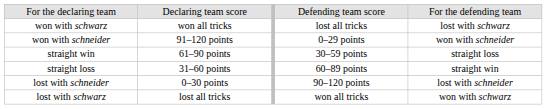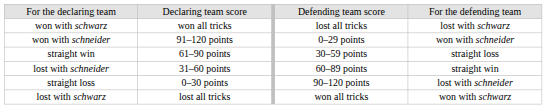(71, 68) straight loss -> (71, 68) lost with schneider
(71, 82) lost with schneider -> (71, 82) straight loss
